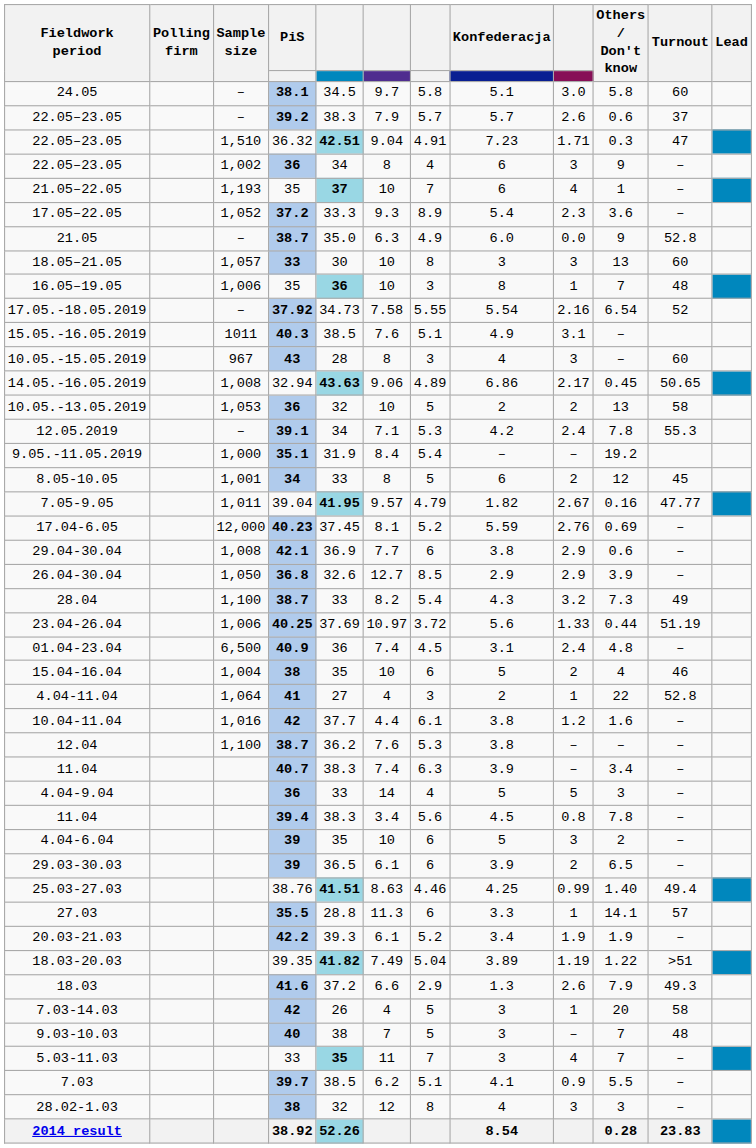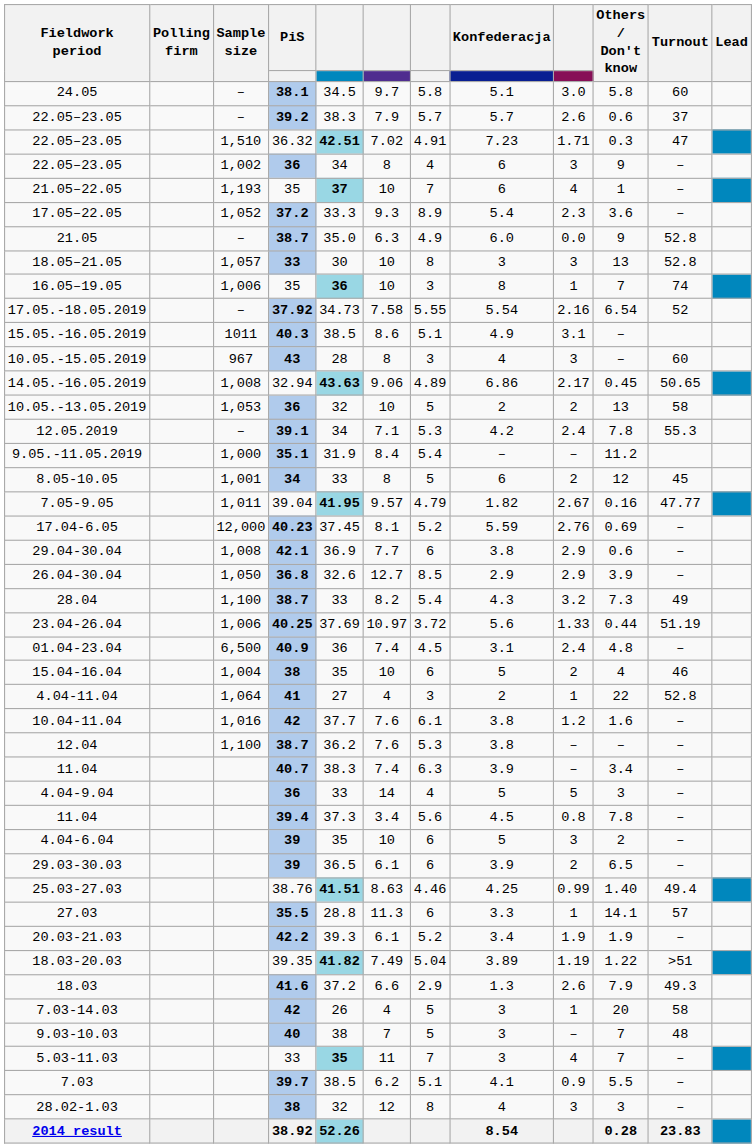(387, 142) 9.04 -> (387, 142) 7.02
(680, 263) 60 -> (680, 263) 52.8
(680, 287) 48 -> (680, 287) 74
(387, 335) 7.6 -> (387, 335) 8.6
(621, 456) 19.2 -> (621, 456) 11.2
(387, 721) 4.4 -> (387, 721) 7.6
(340, 818) 38.3 -> (340, 818) 37.3
